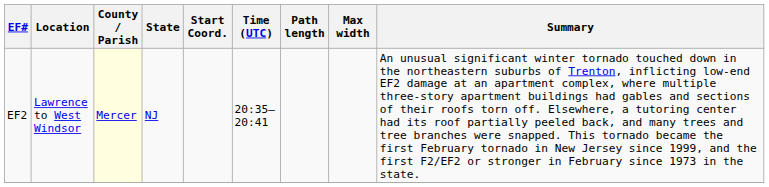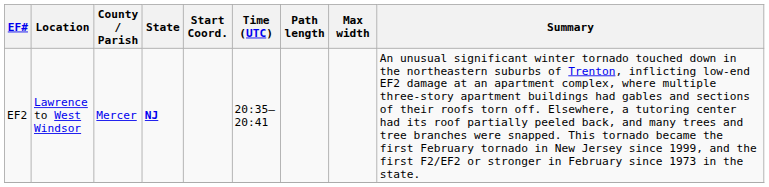(117, 116) lightyellow background -> (117, 116) no background
(152, 116) normal -> (152, 116) bold
